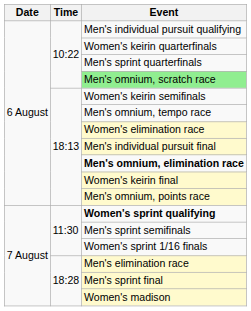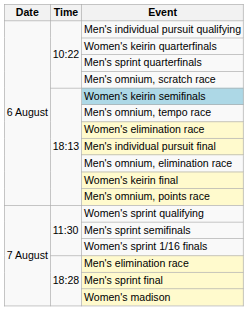(150, 79) lightgreen background -> (150, 79) no background
(145, 96) no background -> (145, 96) lightblue background
(164, 163) bold -> (158, 163) normal
(150, 213) bold -> (144, 213) normal
